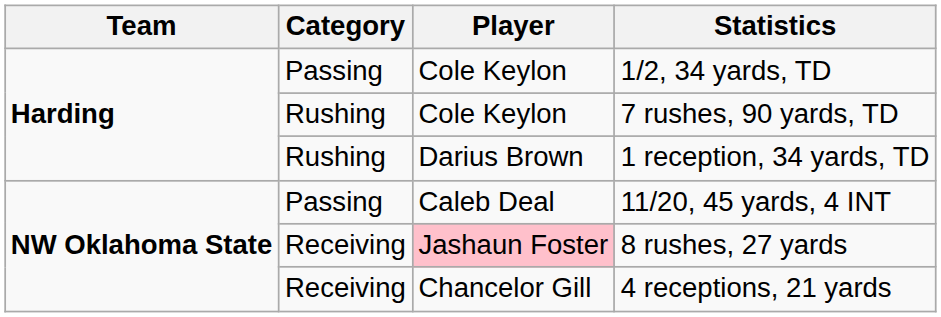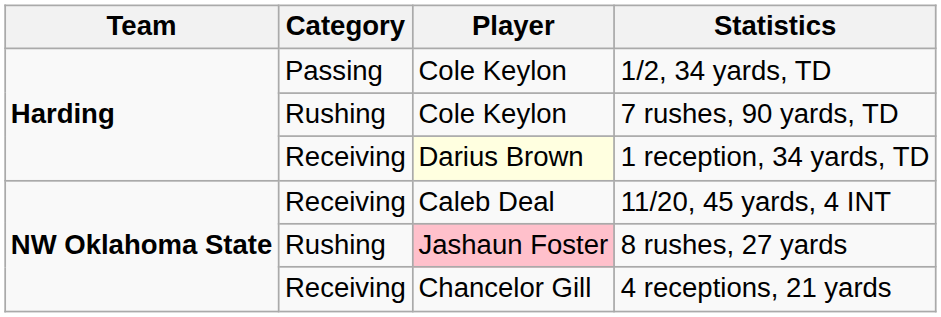(335, 157) Rushing -> (345, 157) Receiving
(501, 157) no background -> (501, 157) lightyellow background
(334, 201) Passing -> (345, 201) Receiving
(345, 245) Receiving -> (335, 245) Rushing
